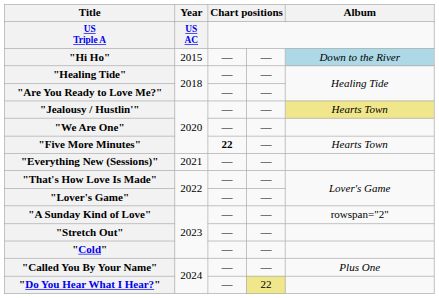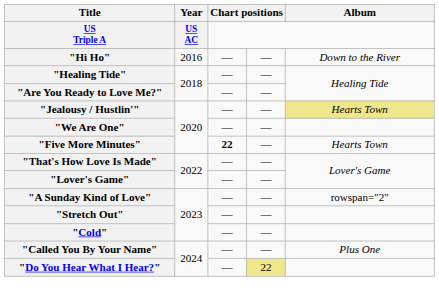(191, 57) 2015 -> (191, 57) 2016
(360, 57) lightblue background -> (360, 57) no background
- row: (90, 162)
